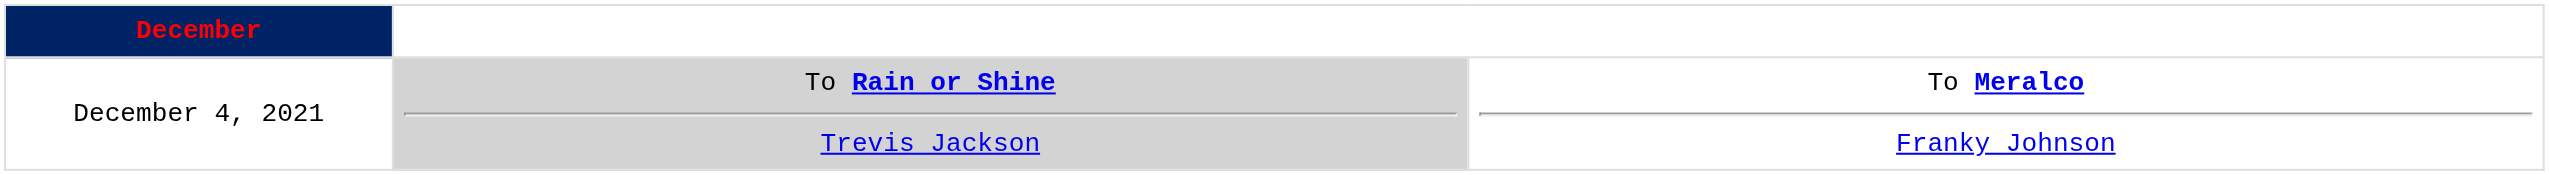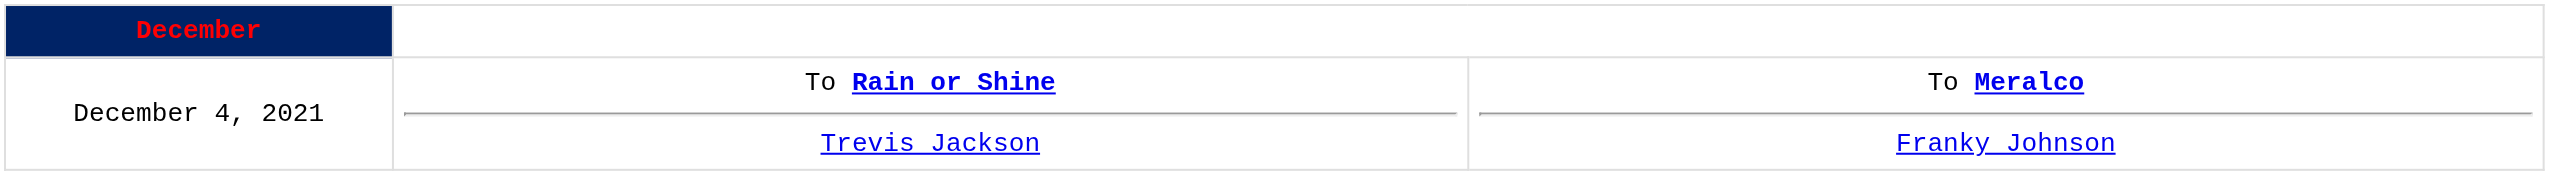(930, 114) lightgrey background -> (930, 114) no background
